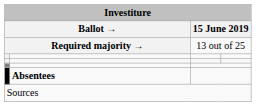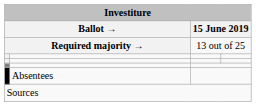(33, 76) bold -> (33, 76) normal
